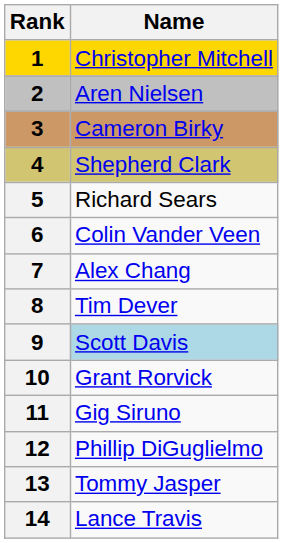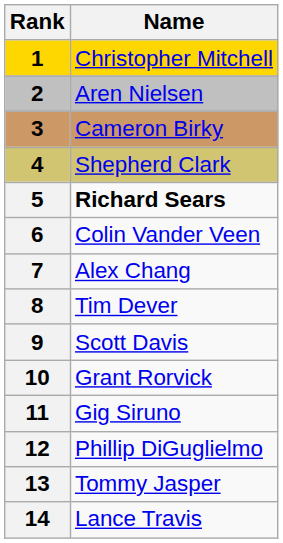(146, 199) normal -> (150, 199) bold
(132, 341) lightblue background -> (132, 341) no background
